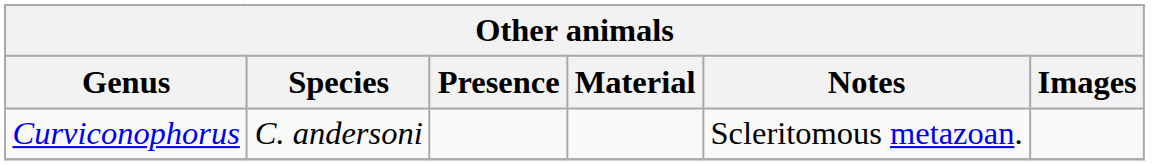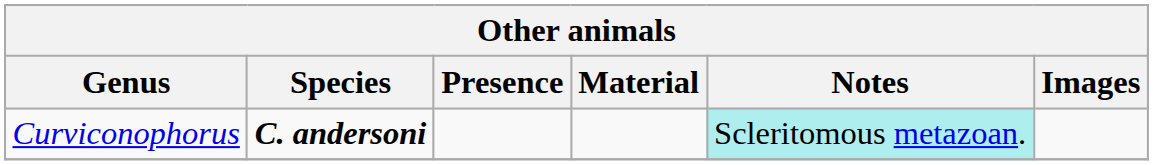(339, 133) normal -> (341, 133) bold
(867, 133) no background -> (870, 133) paleturquoise background
